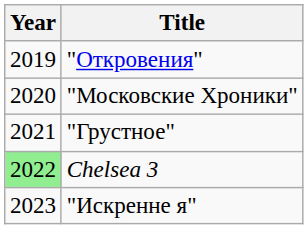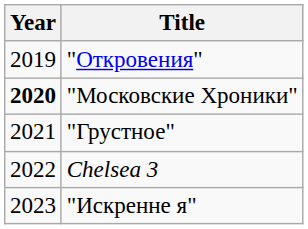(33, 95) normal -> (33, 95) bold
(33, 168) lightgreen background -> (33, 168) no background
